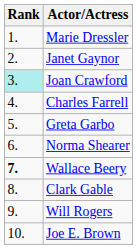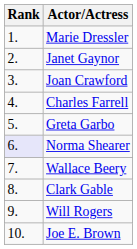(13, 80) paleturquoise background -> (13, 80) no background
(13, 146) no background -> (13, 146) lavender background
(13, 168) bold -> (13, 168) normal
